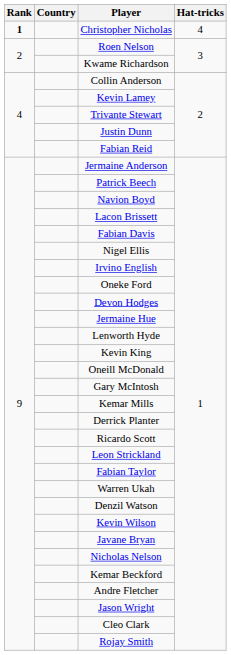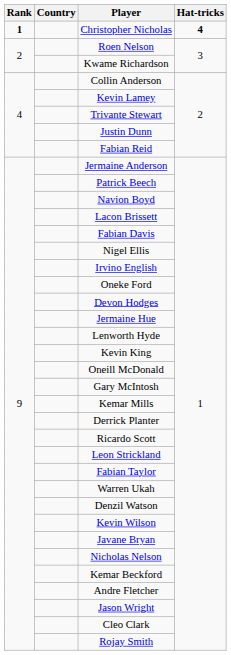(200, 30) normal -> (200, 30) bold
